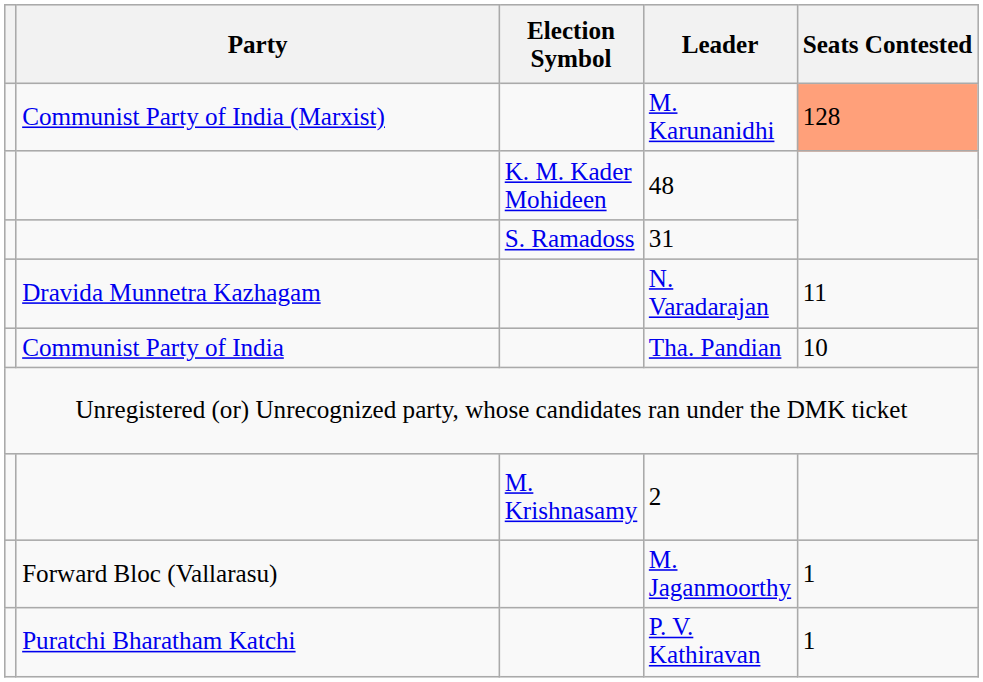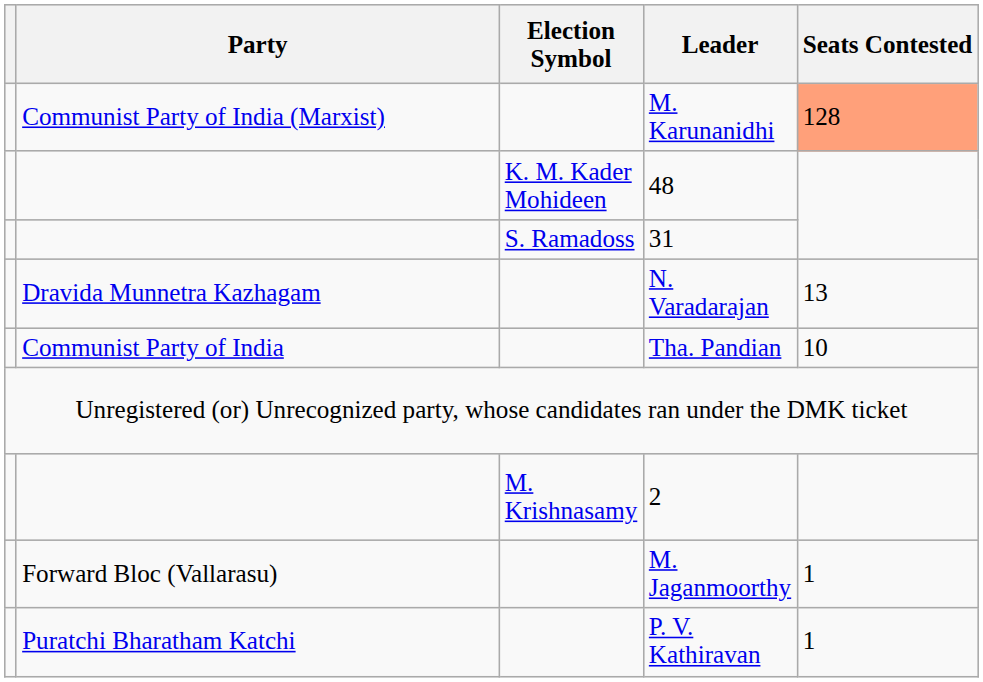(815, 293) 11 -> (815, 293) 13
